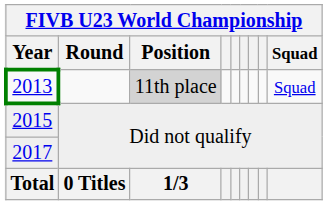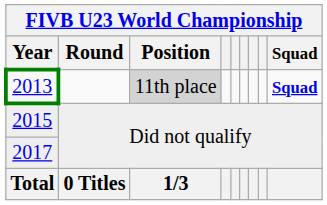(295, 87) normal -> (295, 86) bold
